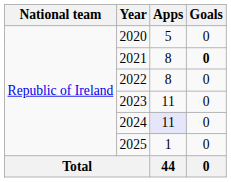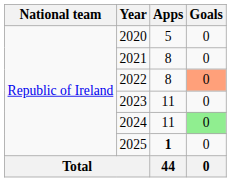(206, 58) bold -> (206, 58) normal
(206, 79) no background -> (206, 79) lightsalmon background
(168, 123) lavender background -> (168, 123) no background
(206, 123) no background -> (206, 123) lightgreen background
(168, 144) normal -> (168, 144) bold
